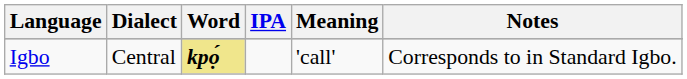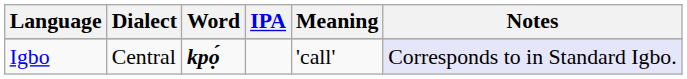(203, 56) khaki background -> (203, 56) no background
(532, 56) no background -> (532, 56) lavender background
